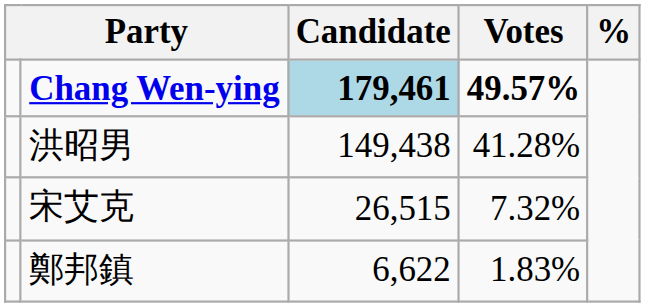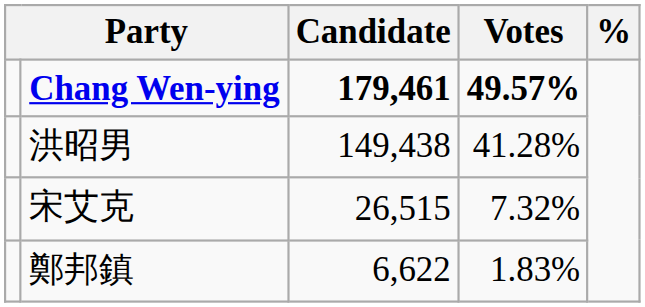(394, 87) lightblue background -> (394, 87) no background
